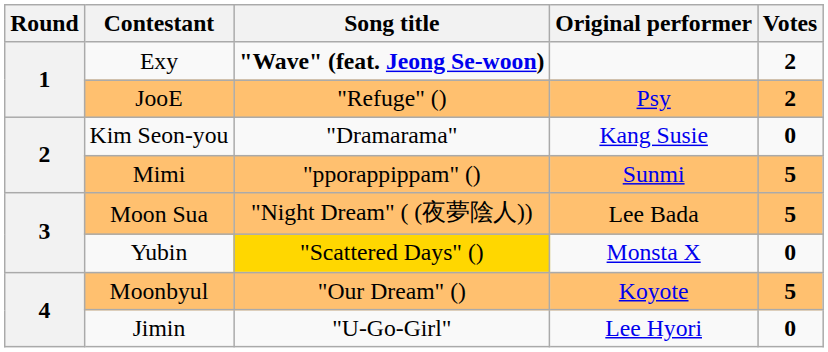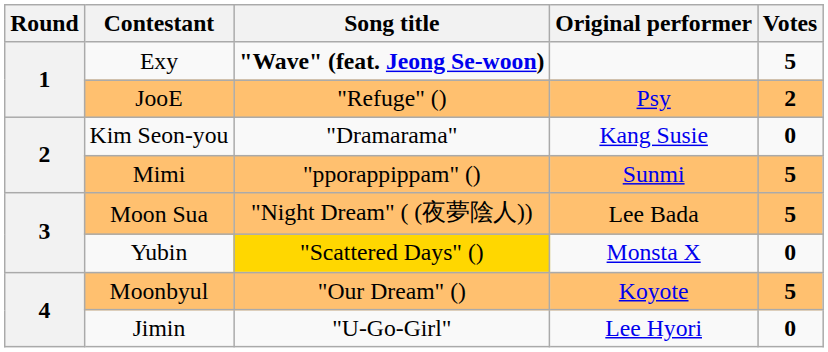(790, 60) 2 -> (790, 60) 5
